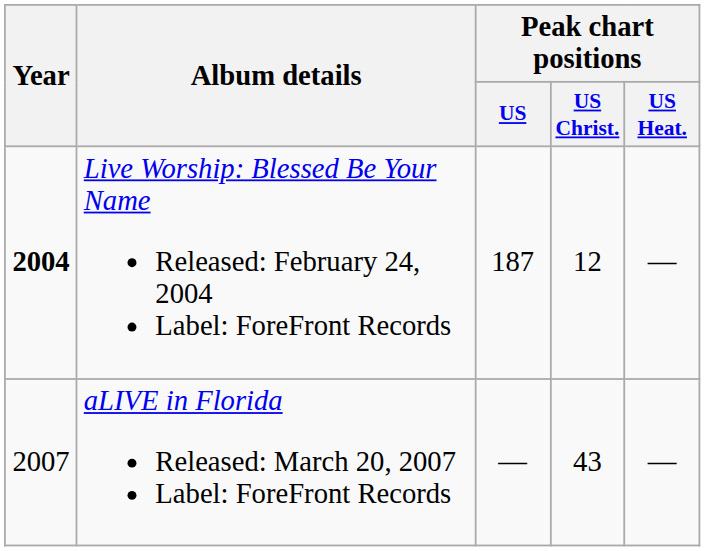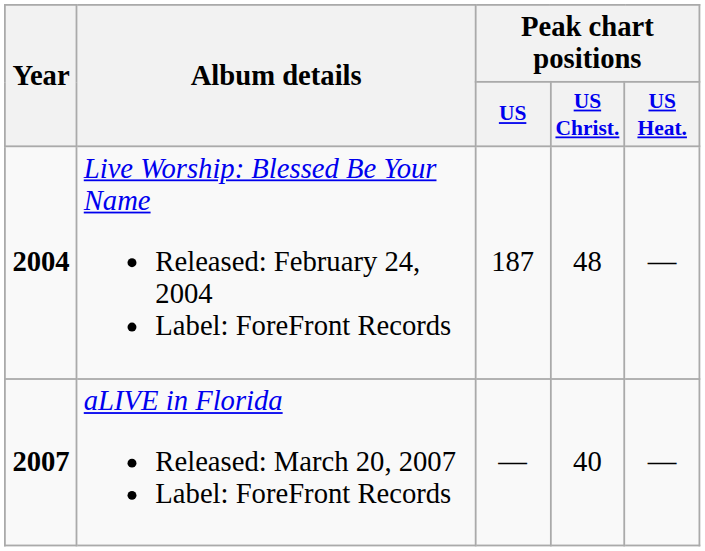(587, 261) 12 -> (587, 261) 48
(41, 461) normal -> (41, 461) bold
(587, 461) 43 -> (587, 461) 40
